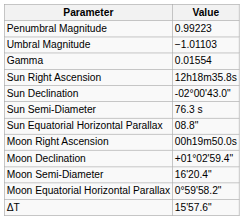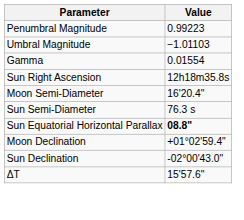rows swapped: (43, 93) <-> (55, 175)
(187, 126) normal -> (180, 126) bold
- row: (58, 142)
- row: (88, 191)
